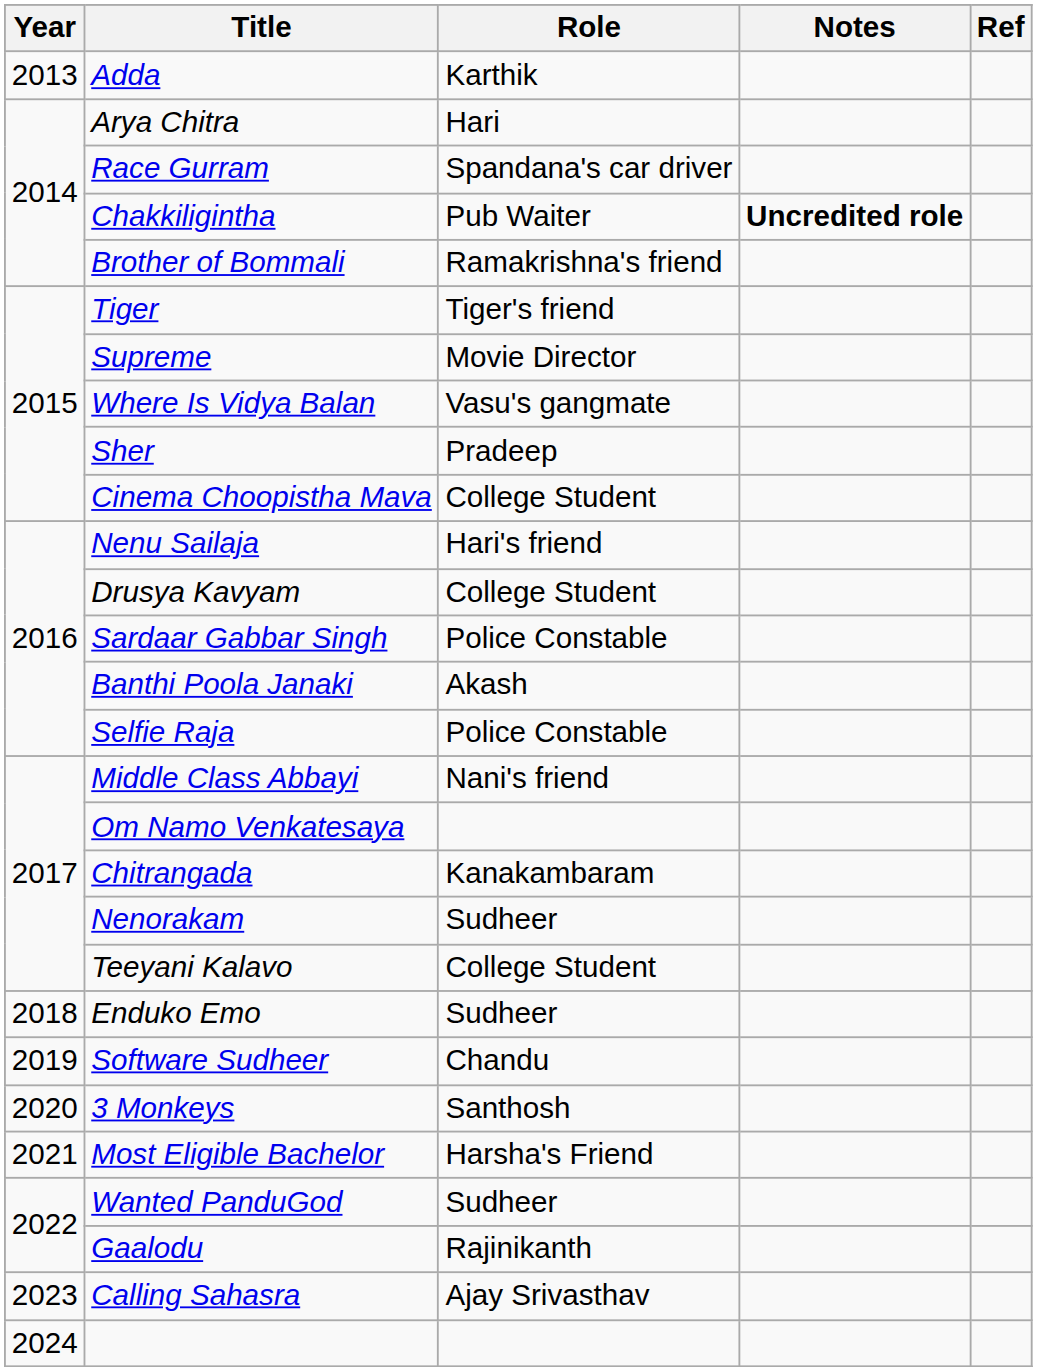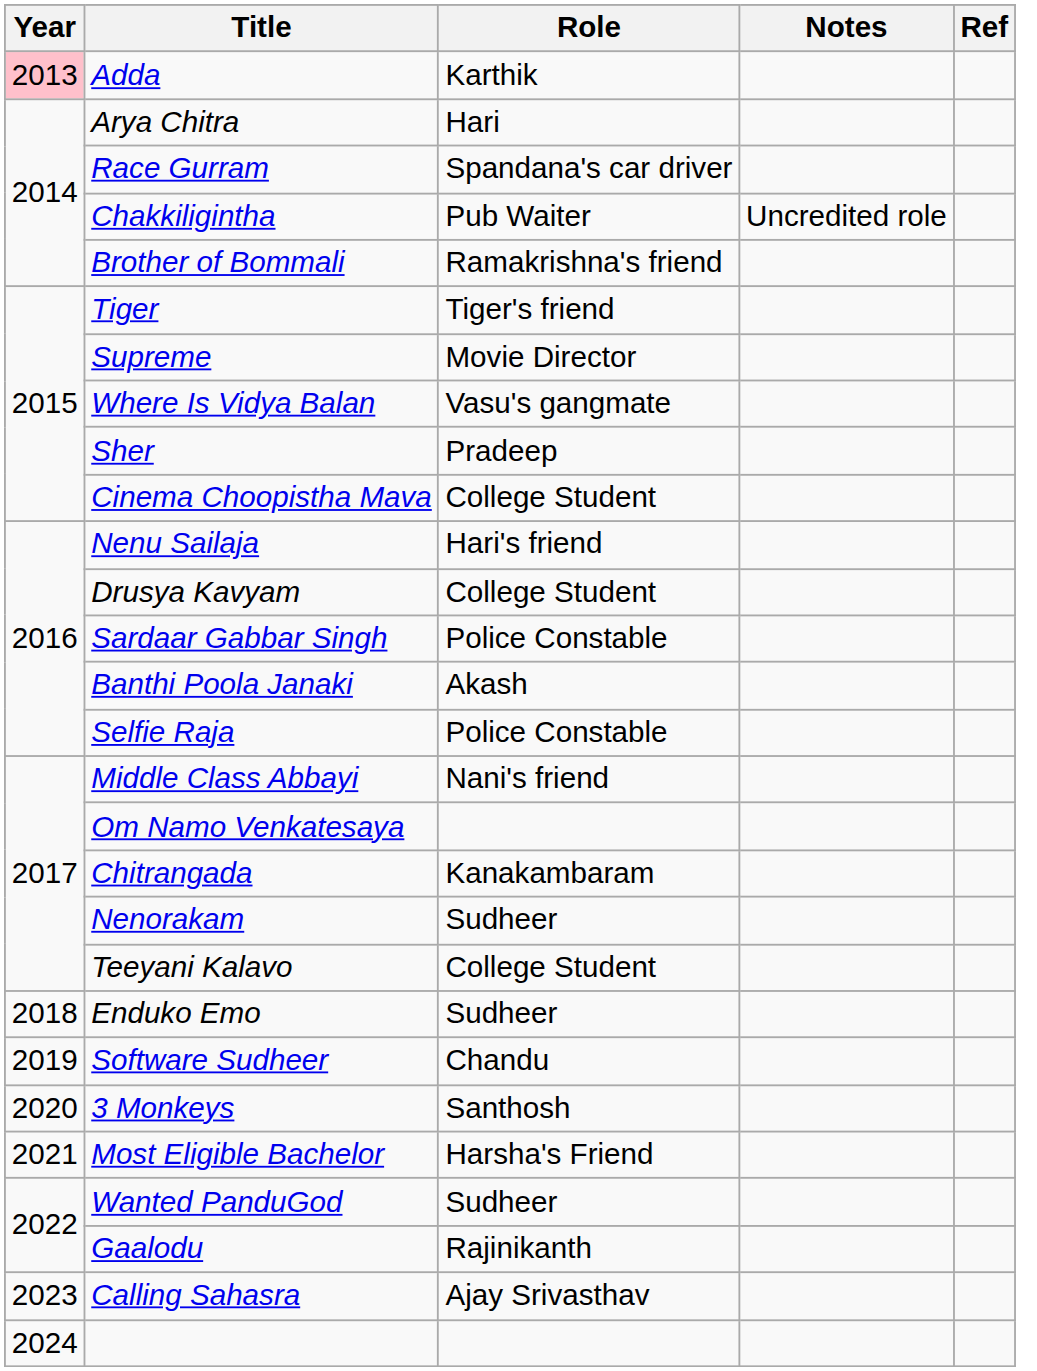(45, 74) no background -> (45, 74) pink background
(855, 215) bold -> (846, 215) normal
